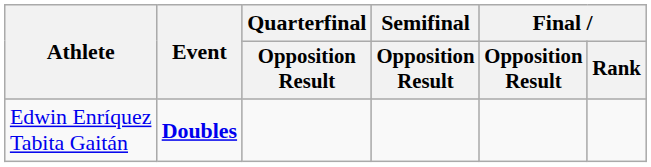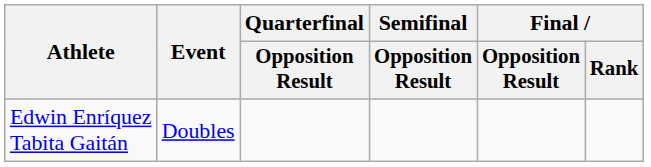(199, 130) bold -> (198, 130) normal
